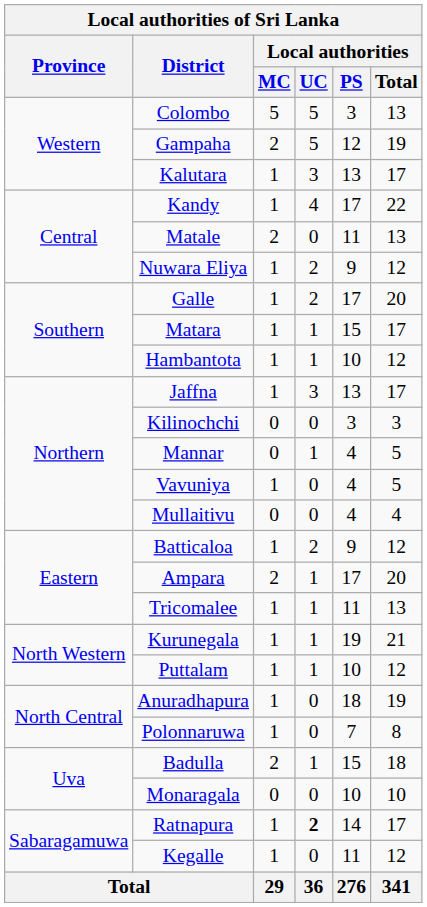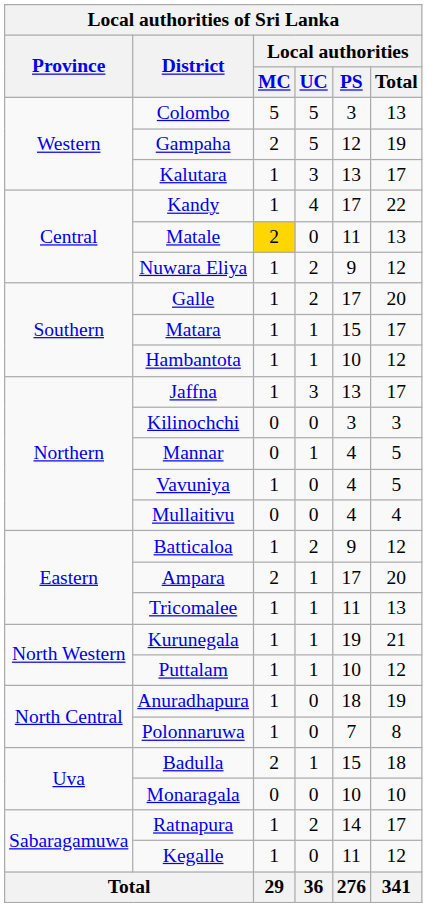(274, 236) no background -> (274, 236) gold background
(314, 824) bold -> (314, 824) normal
